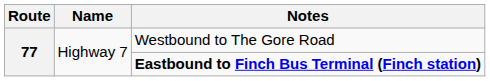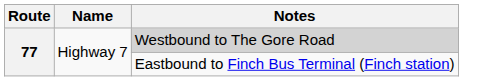(235, 40) no background -> (235, 40) lightgrey background
(308, 64) bold -> (295, 64) normal
